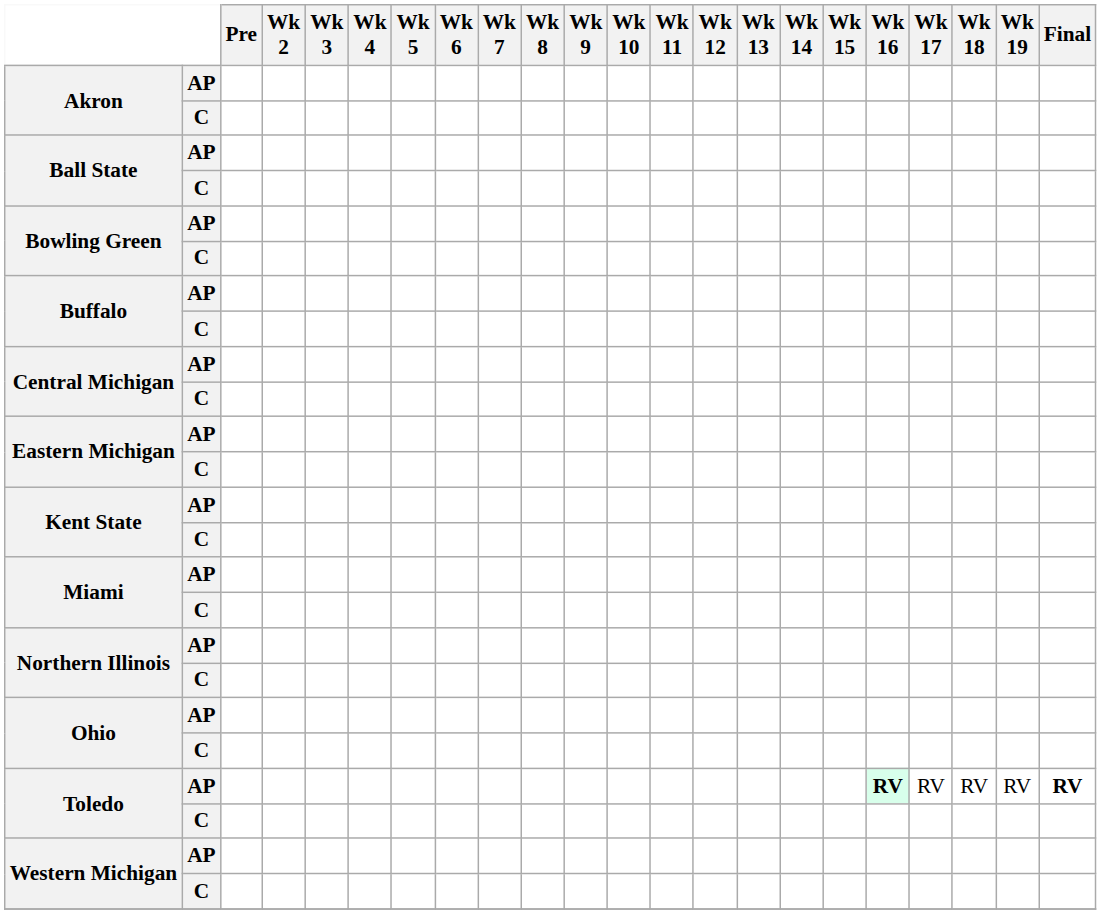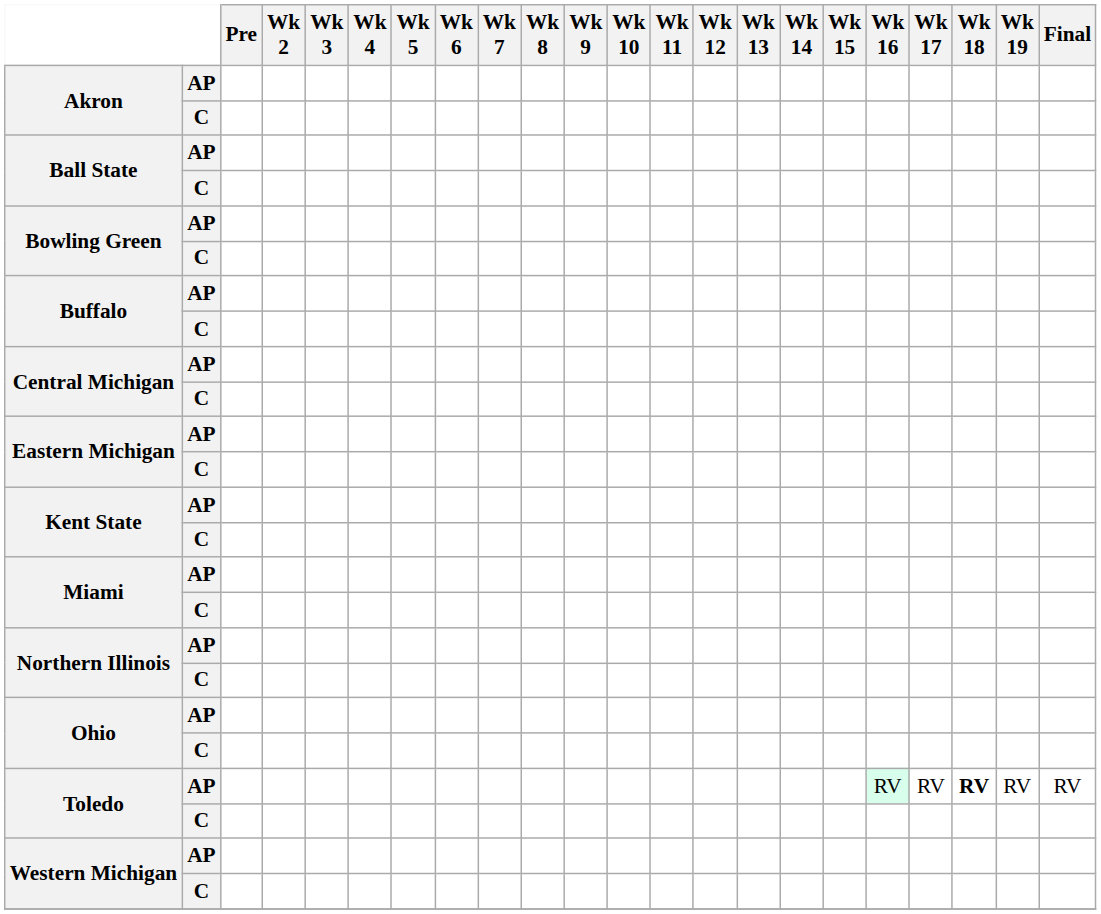(888, 785) bold -> (888, 785) normal
(974, 785) normal -> (974, 785) bold
(1067, 785) bold -> (1067, 785) normal
